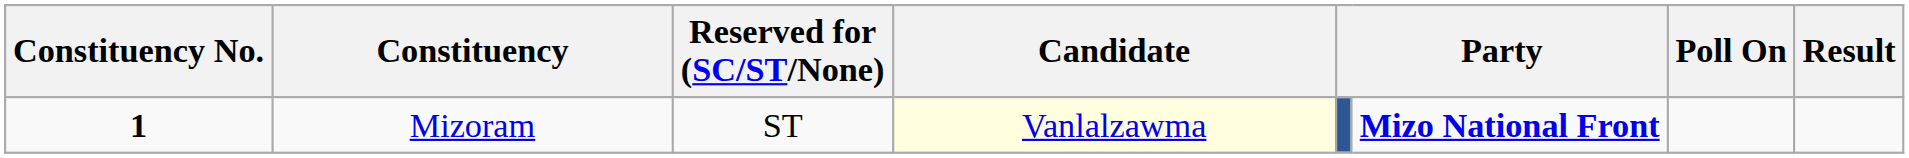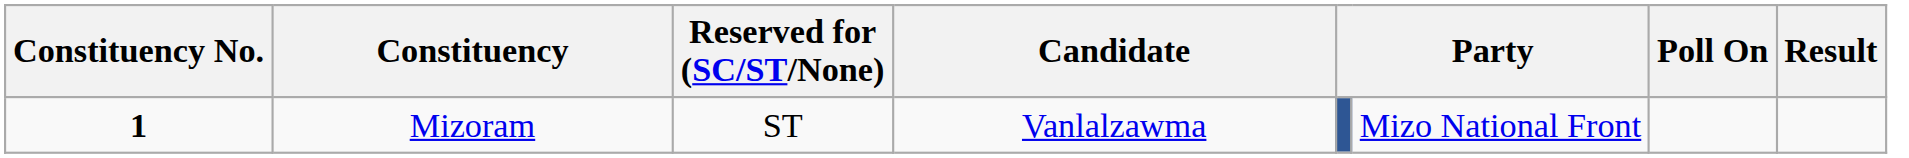(1114, 124) lightyellow background -> (1114, 124) no background
(1510, 124) bold -> (1501, 124) normal
